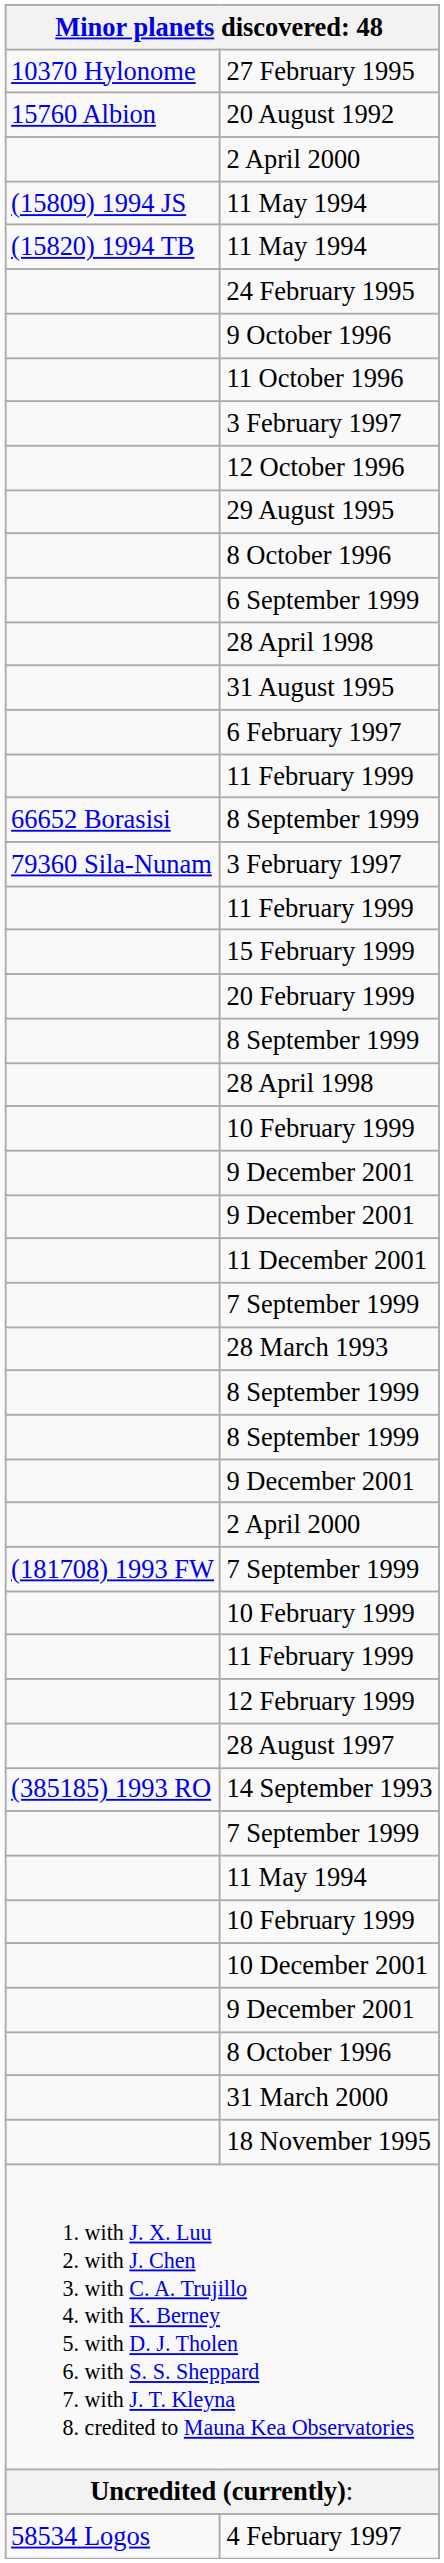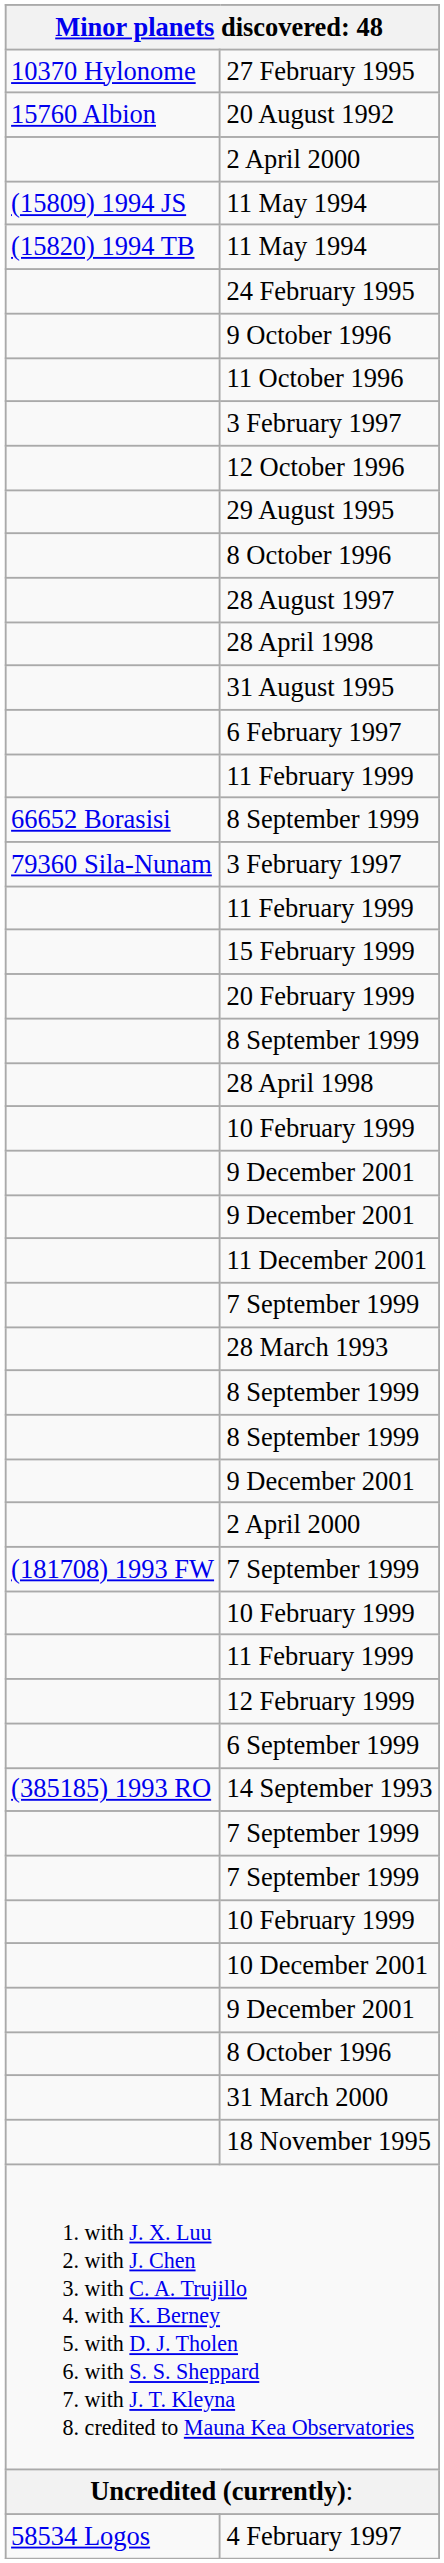(323, 599) 6 September 1999 -> (310, 599) 28 August 1997
(310, 1744) 28 August 1997 -> (323, 1744) 6 September 1999
(297, 1876) 11 May 1994 -> (323, 1876) 7 September 1999
